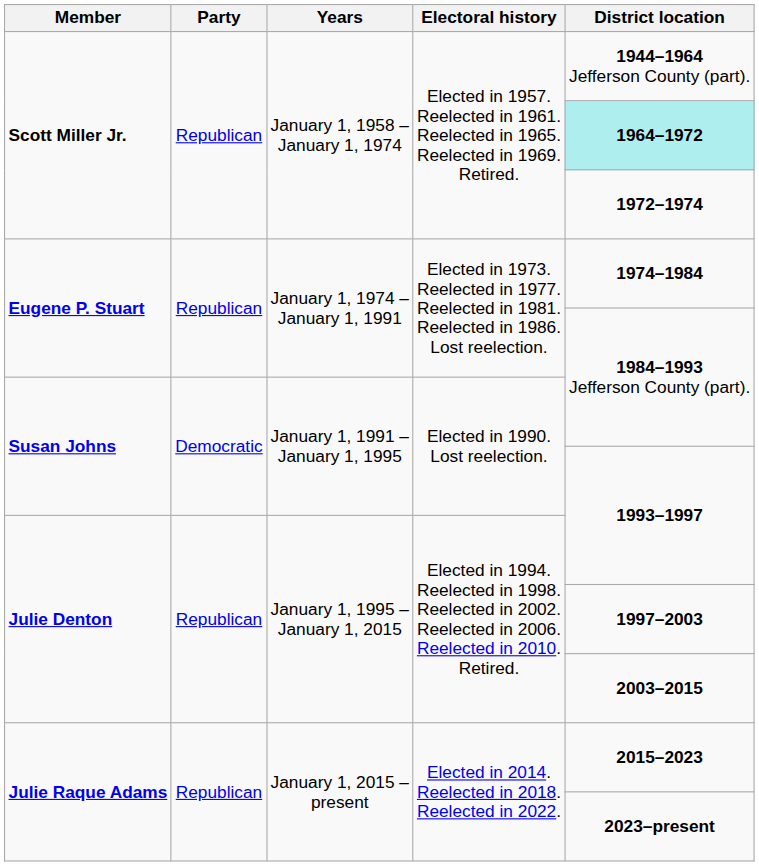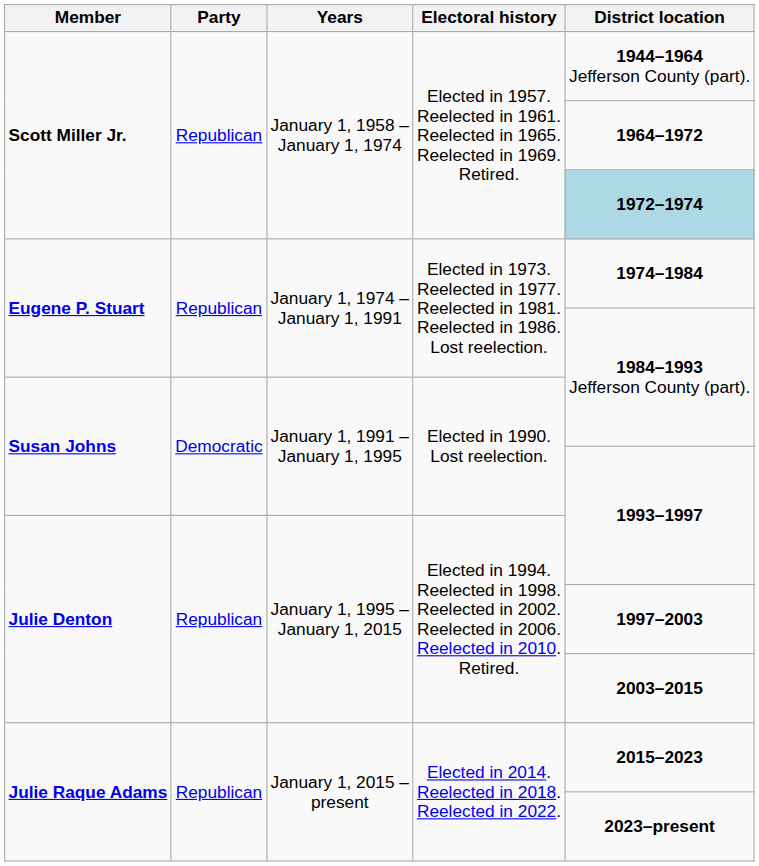(660, 135) paleturquoise background -> (660, 135) no background
(660, 204) no background -> (660, 204) lightblue background
